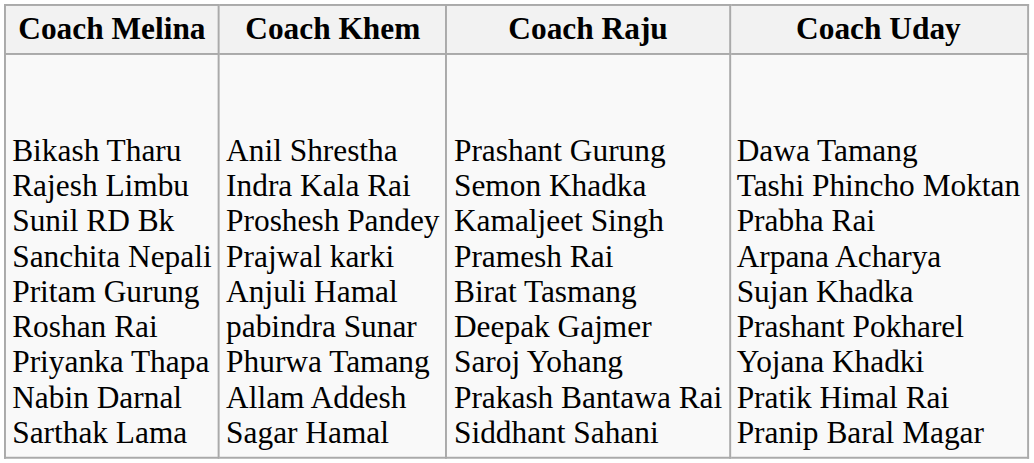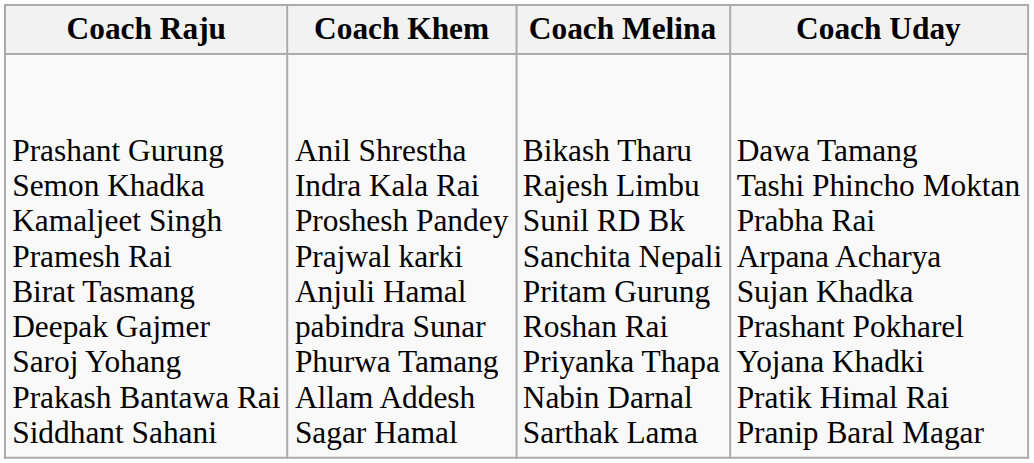columns swapped: (588, 29) <-> (112, 29)
